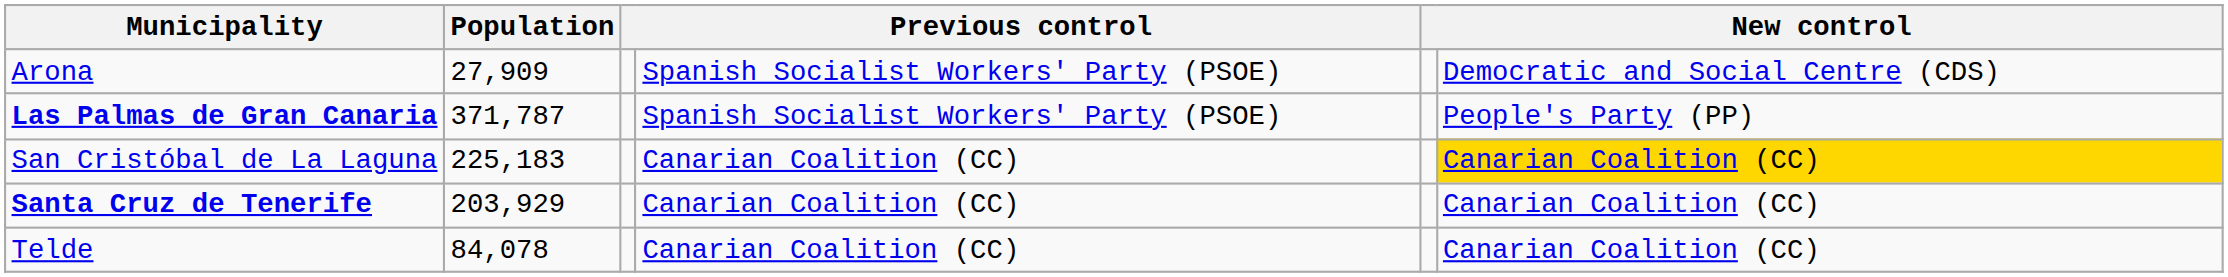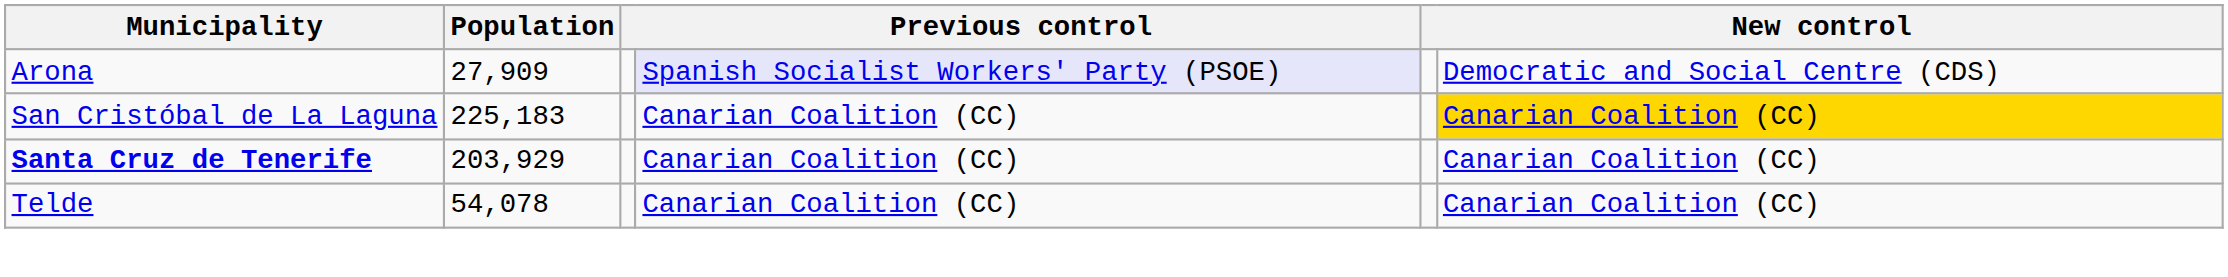(962, 72) no background -> (962, 72) lavender background
- row: (225, 116)
(500, 250) 84,078 -> (500, 205) 54,078
